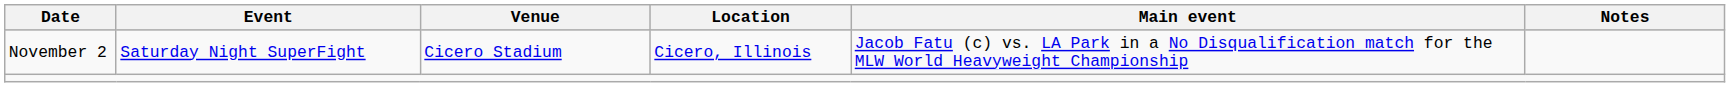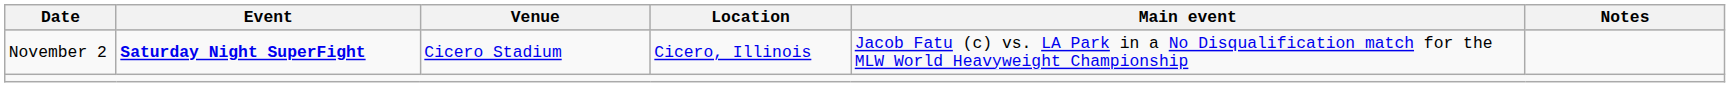(243, 52) normal -> (243, 52) bold
